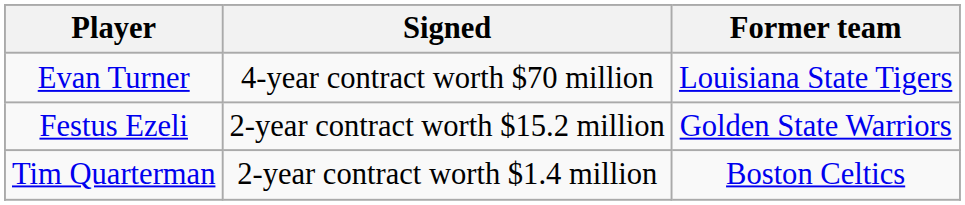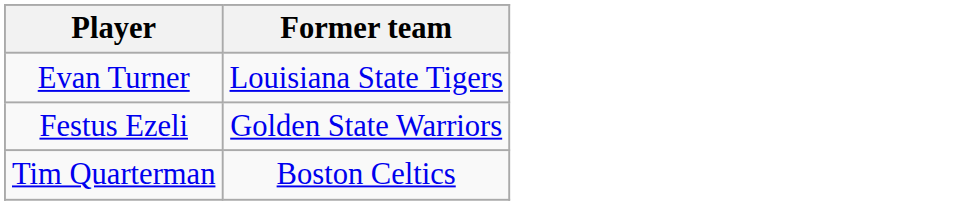- column: (447, 28)
